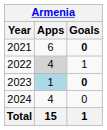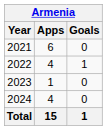(84, 47) bold -> (84, 47) normal
(51, 64) lightgrey background -> (51, 64) no background
(51, 82) lightblue background -> (51, 82) no background
(84, 82) bold -> (84, 82) normal
